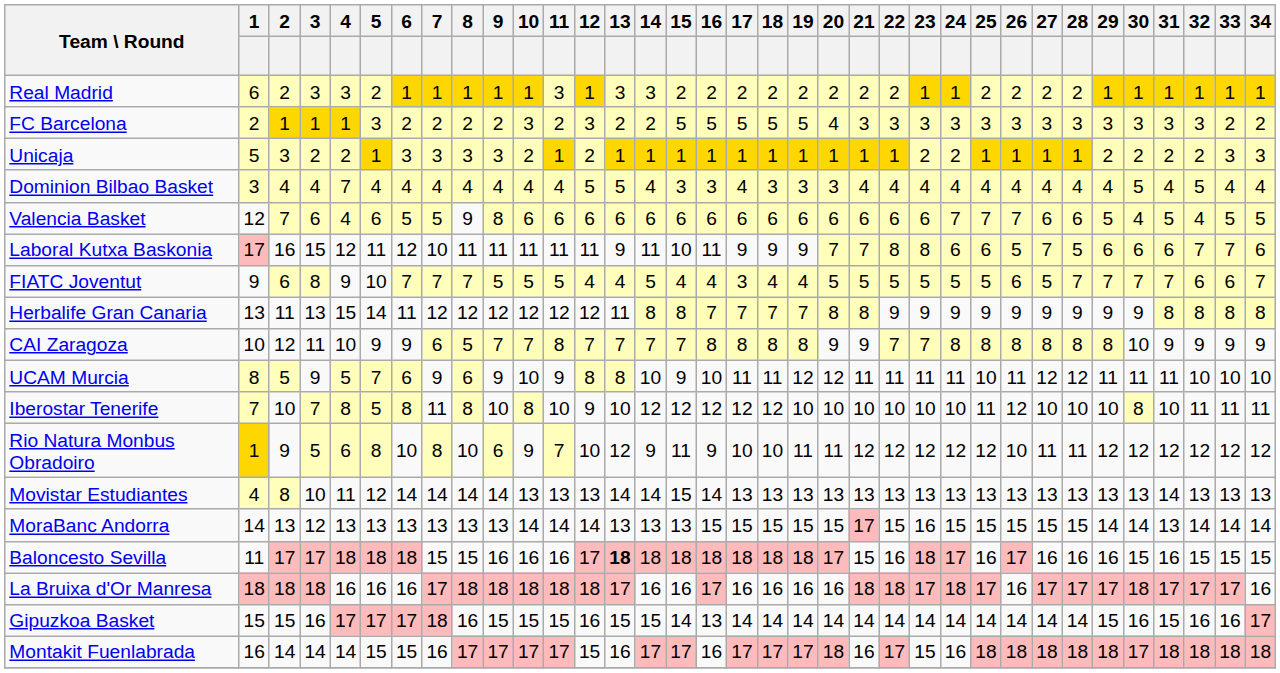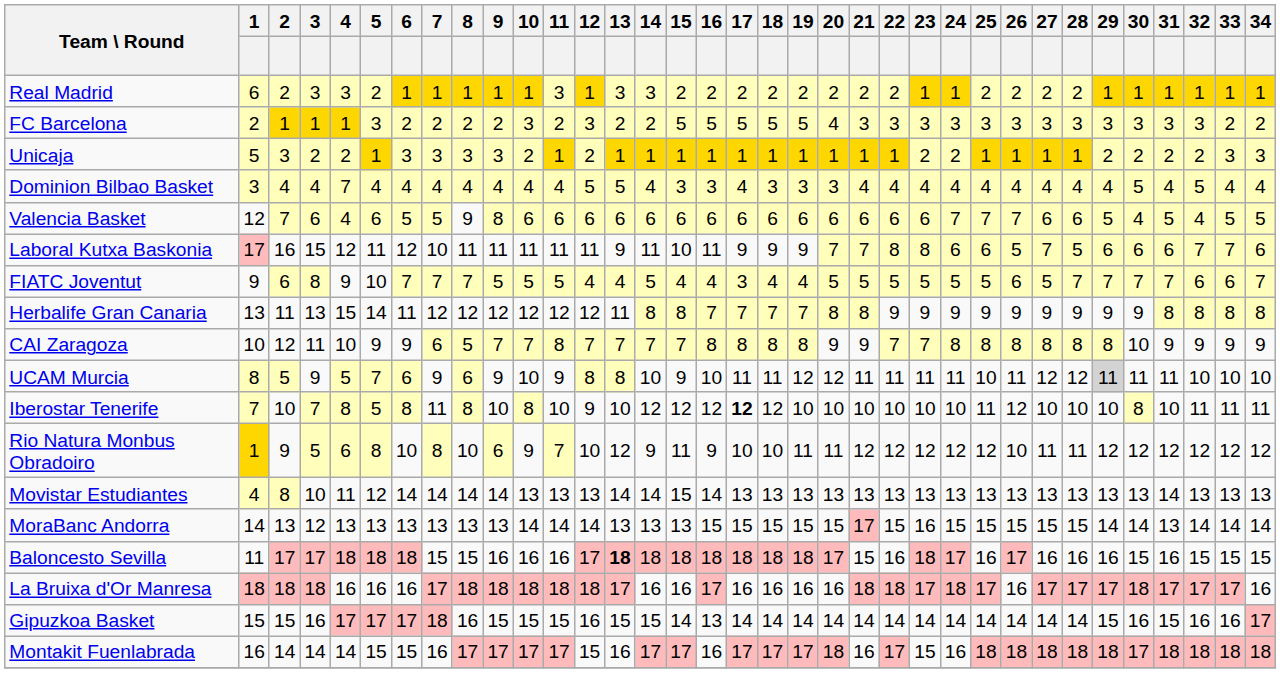(1108, 376) no background -> (1108, 376) lightgrey background
(742, 408) normal -> (742, 408) bold
